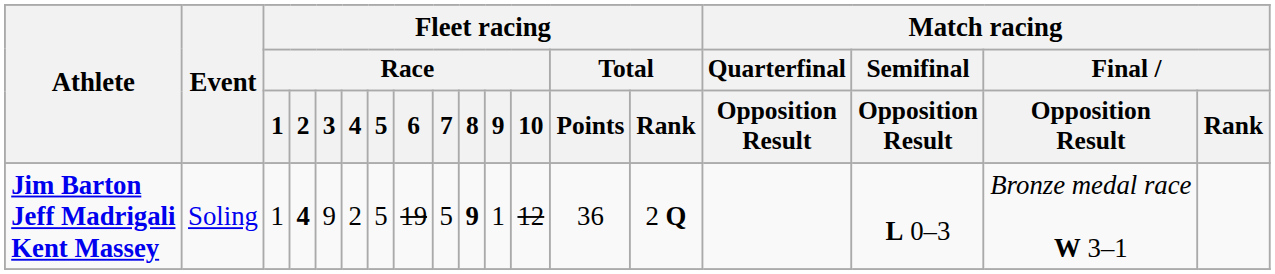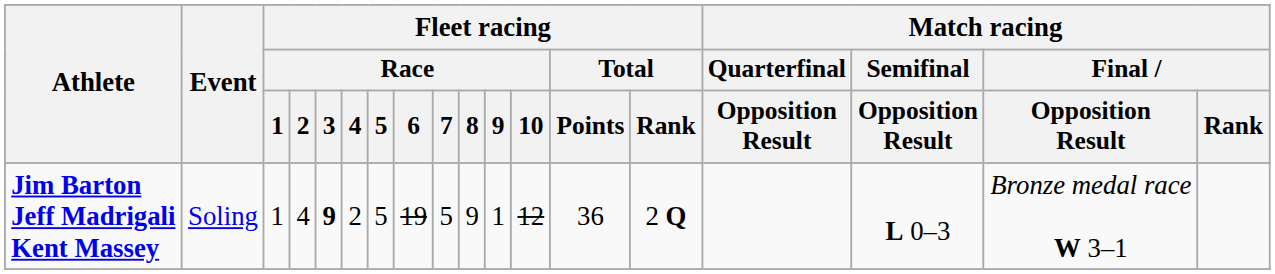(303, 216) bold -> (303, 216) normal
(329, 216) normal -> (329, 216) bold
(472, 216) bold -> (472, 216) normal
